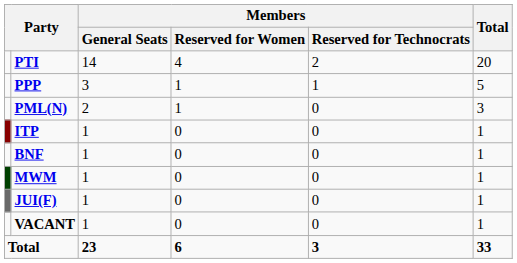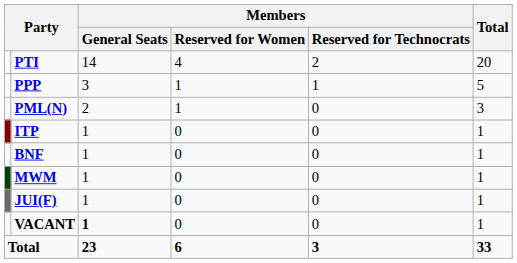(85, 223) normal -> (85, 223) bold
